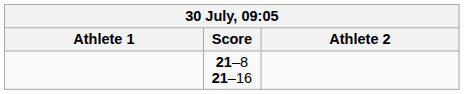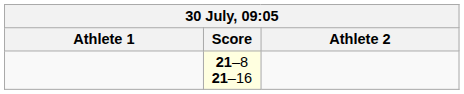(232, 70) no background -> (232, 70) lightyellow background
